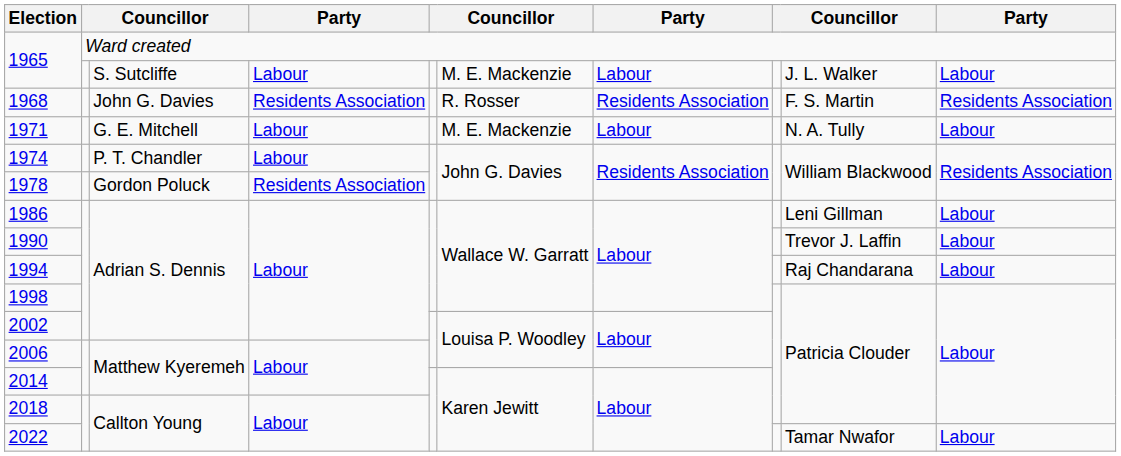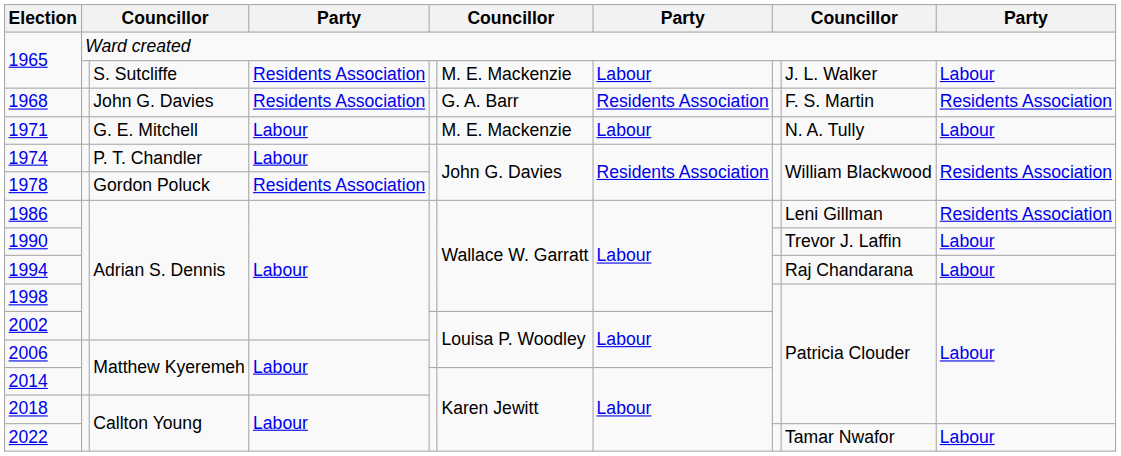(280, 74) Labour -> (339, 74) Residents Association
(481, 102) R. Rosser -> (480, 102) G. A. Barr
(967, 213) Labour -> (1026, 213) Residents Association
